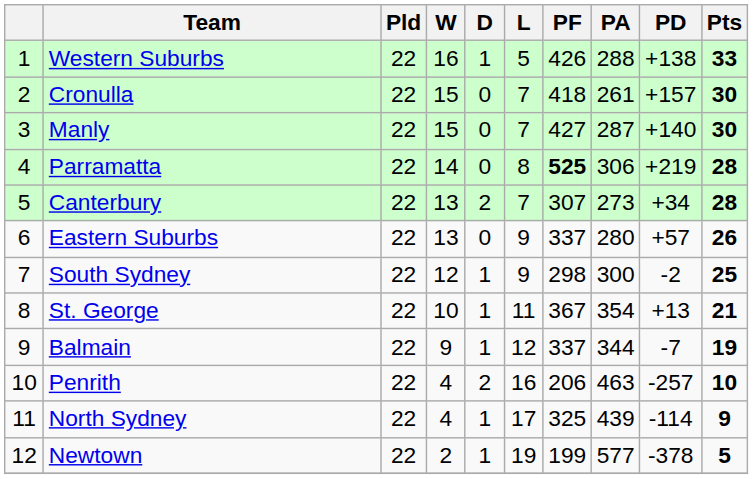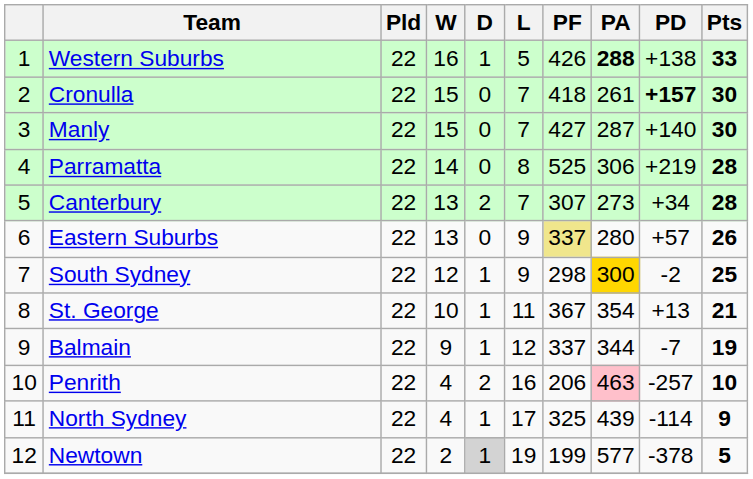(616, 58) normal -> (616, 58) bold
(671, 94) normal -> (671, 94) bold
(567, 166) bold -> (567, 166) normal
(567, 238) no background -> (567, 238) khaki background
(616, 274) no background -> (616, 274) gold background
(616, 382) no background -> (616, 382) pink background
(485, 454) no background -> (485, 454) lightgrey background
